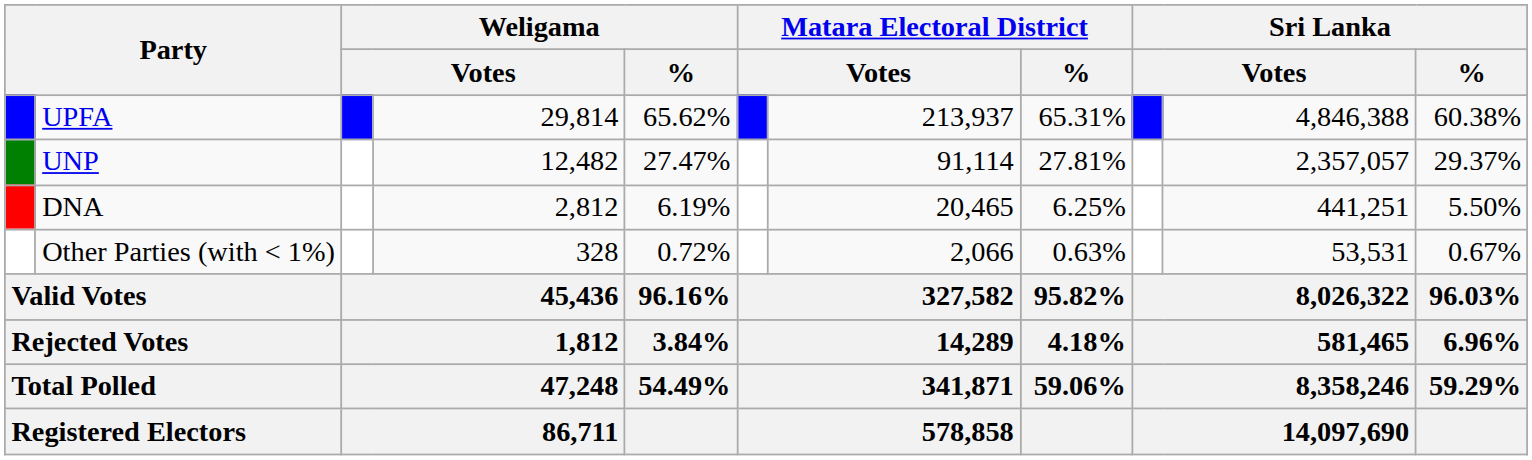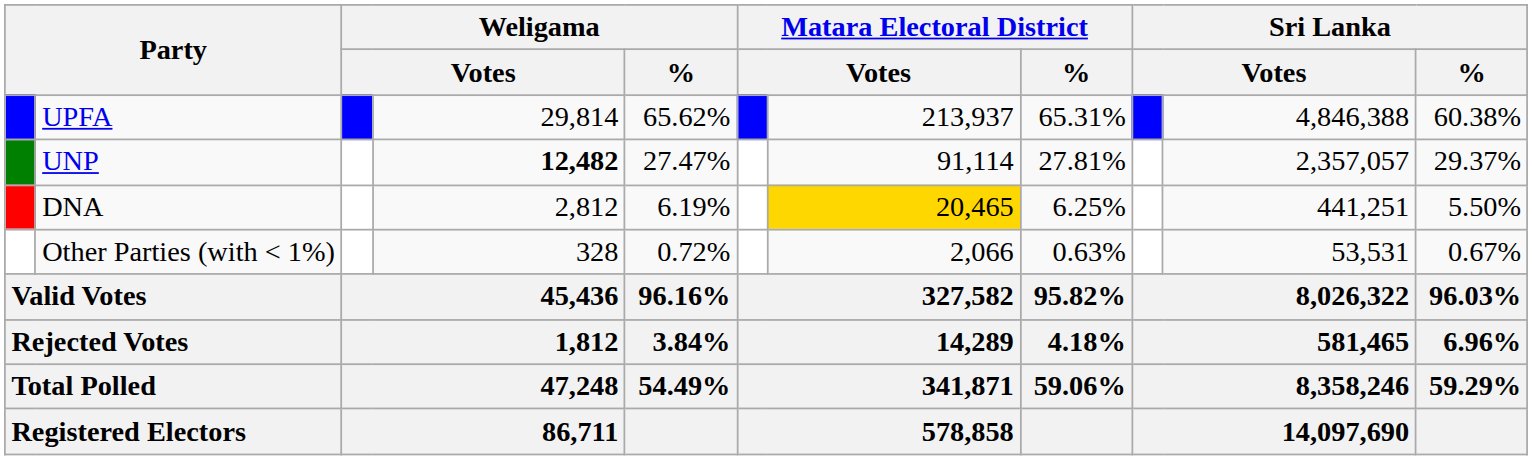(579, 161) normal -> (579, 161) bold
(975, 206) no background -> (975, 206) gold background
